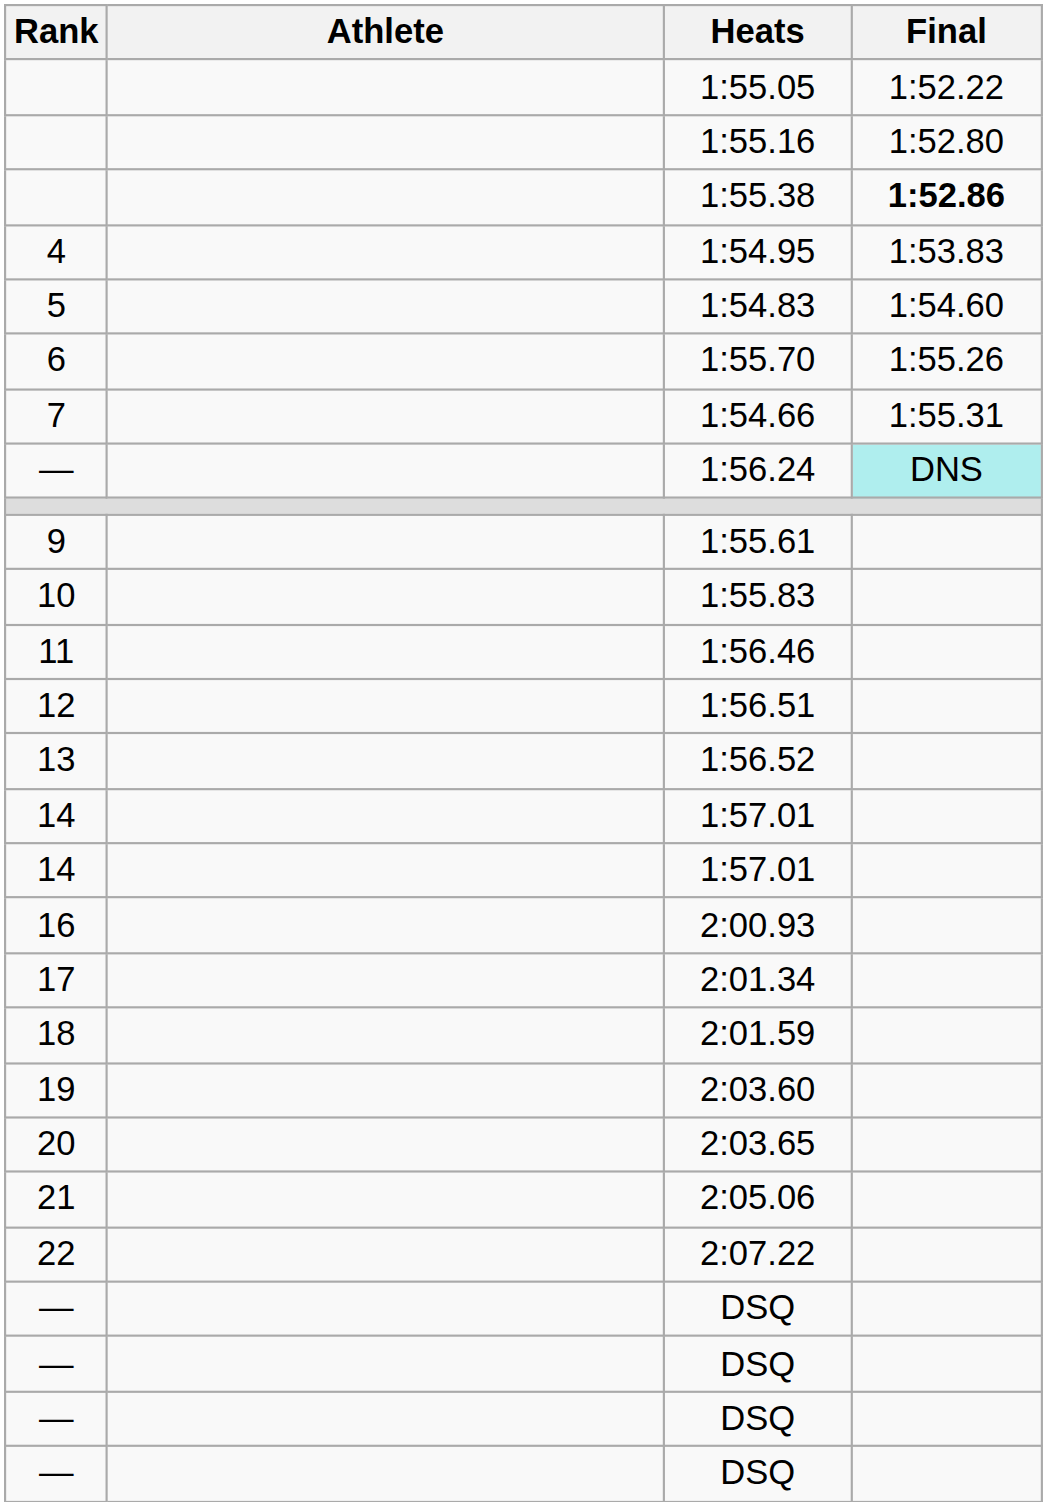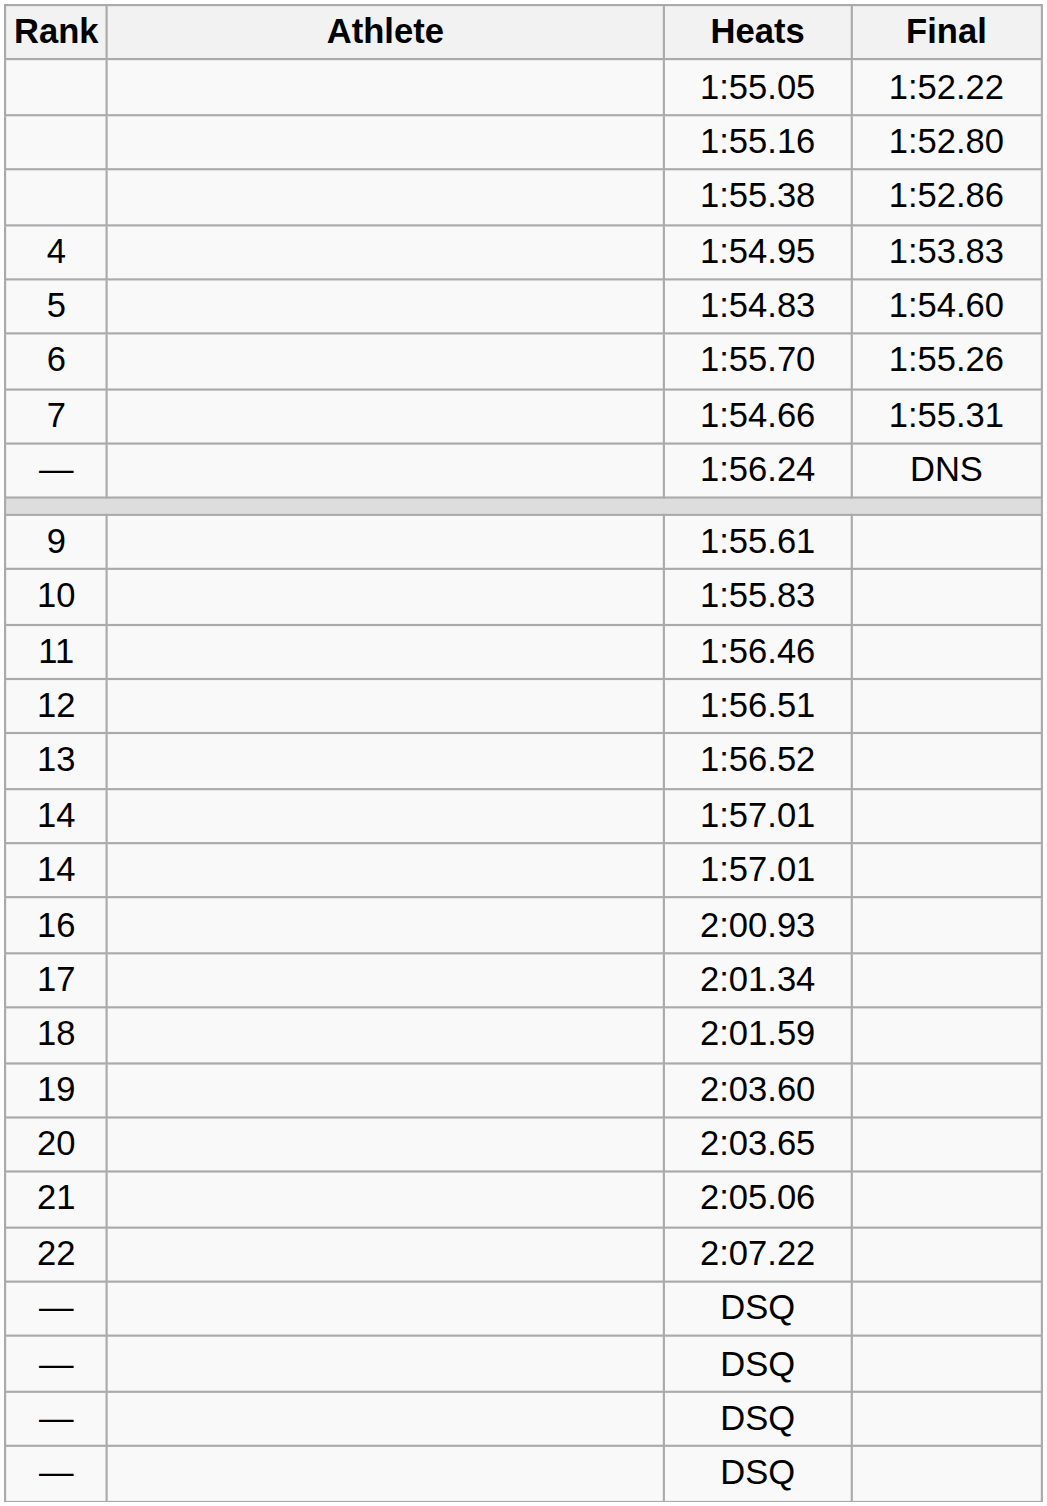(946, 196) bold -> (946, 196) normal
(946, 470) paleturquoise background -> (946, 470) no background
